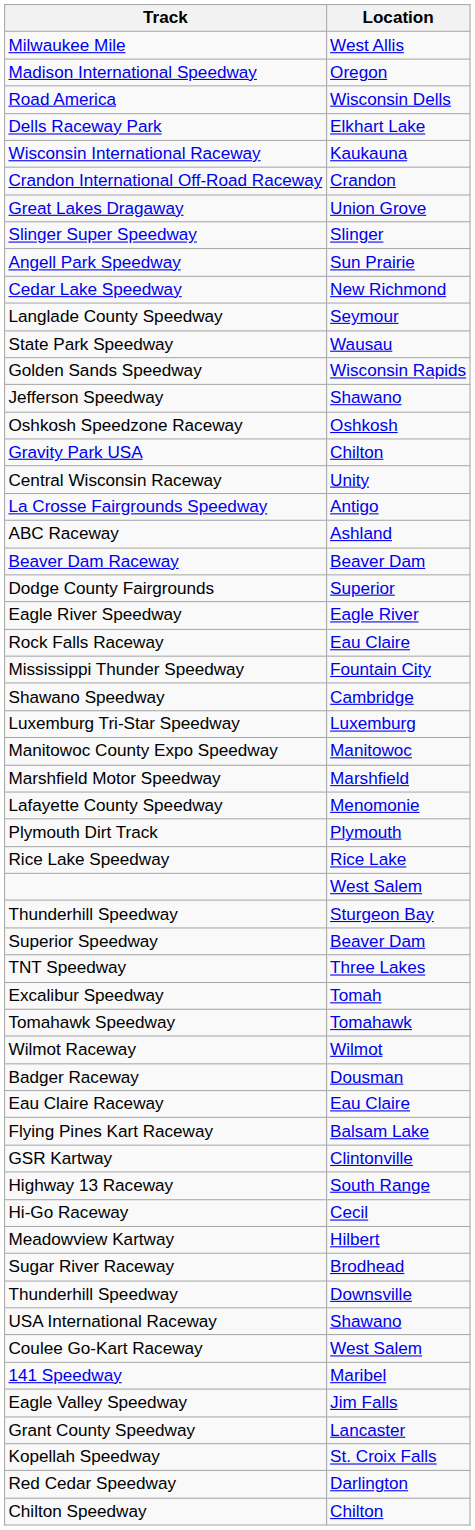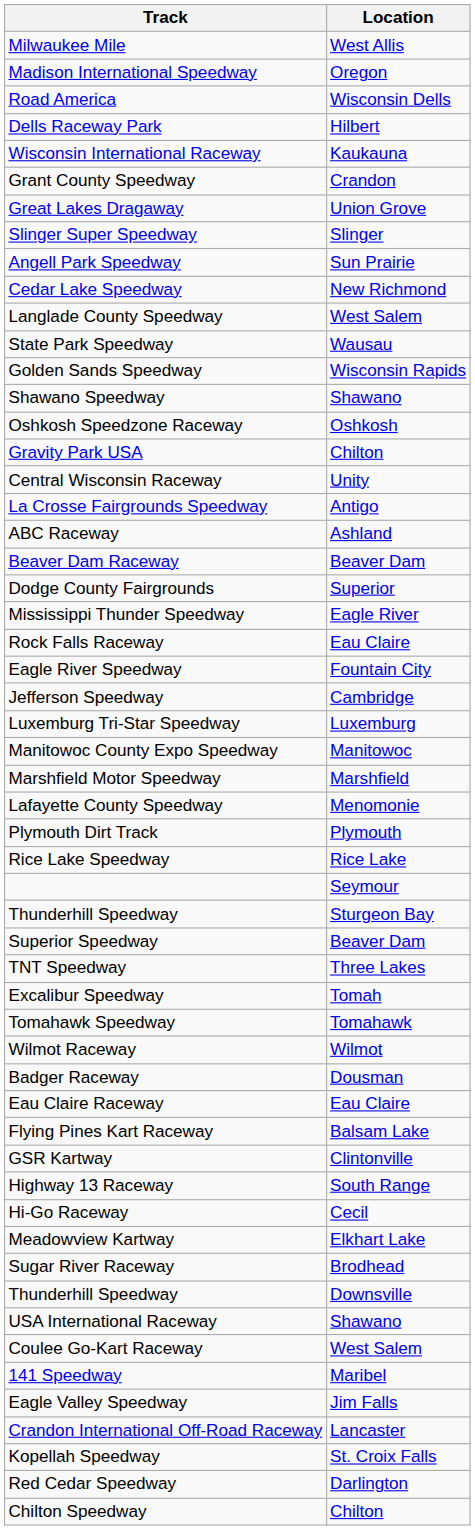(378, 126) Elkhart Lake -> (355, 126) Hilbert
(165, 180) Crandon International Off-Road Raceway -> (102, 180) Grant County Speedway
(364, 316) Seymour -> (376, 316) West Salem
(86, 398) Jefferson Speedway -> (87, 398) Shawano Speedway
(95, 615) Eagle River Speedway -> (126, 615) Mississippi Thunder Speedway
(126, 669) Mississippi Thunder Speedway -> (95, 669) Eagle River Speedway
(87, 696) Shawano Speedway -> (86, 696) Jefferson Speedway
(376, 886) West Salem -> (364, 886) Seymour
(355, 1239) Hilbert -> (378, 1239) Elkhart Lake
(102, 1429) Grant County Speedway -> (165, 1429) Crandon International Off-Road Raceway
